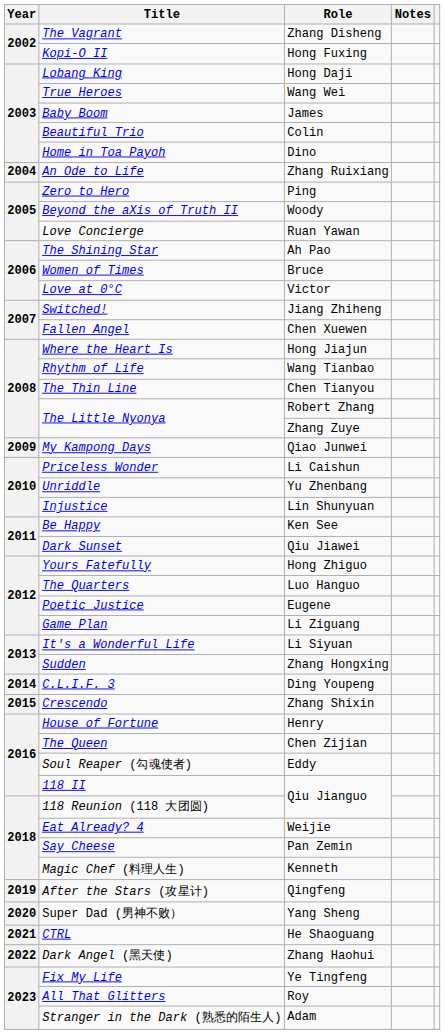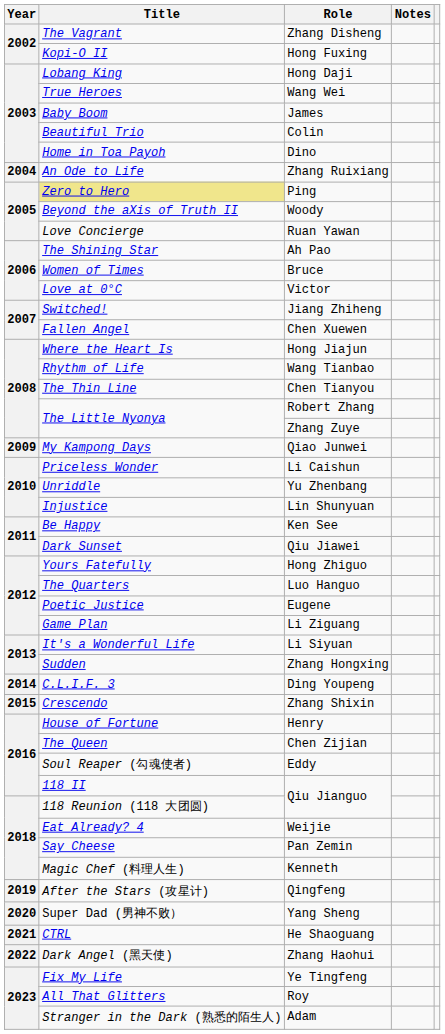(86, 192) no background -> (86, 192) khaki background
